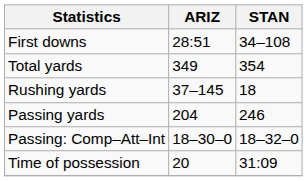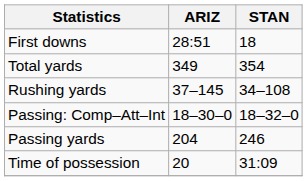(265, 41) 34–108 -> (248, 41) 18
(248, 90) 18 -> (265, 90) 34–108
rows swapped: (56, 114) <-> (87, 138)
